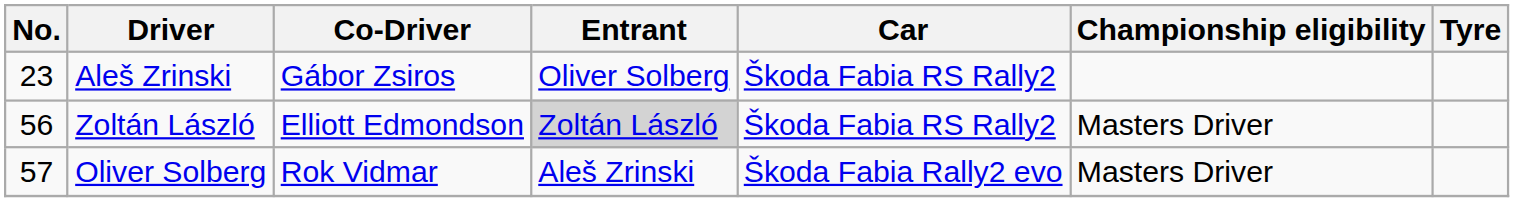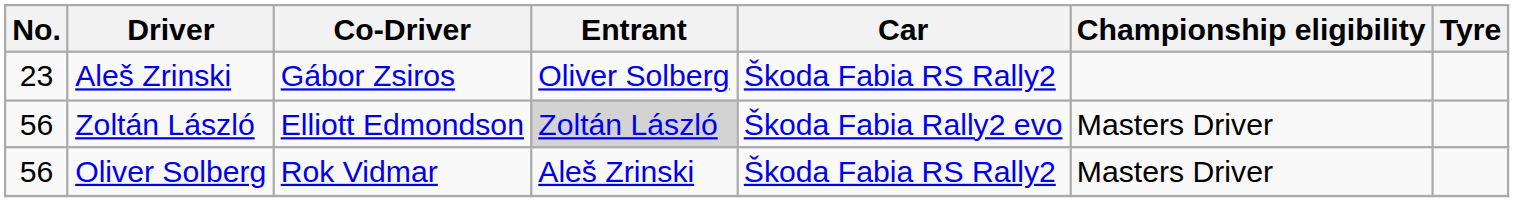(900, 124) Škoda Fabia RS Rally2 -> (903, 124) Škoda Fabia Rally2 evo
(37, 171) 57 -> (37, 171) 56
(903, 171) Škoda Fabia Rally2 evo -> (900, 171) Škoda Fabia RS Rally2
